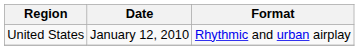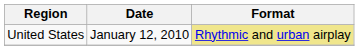(273, 34) no background -> (273, 34) khaki background
